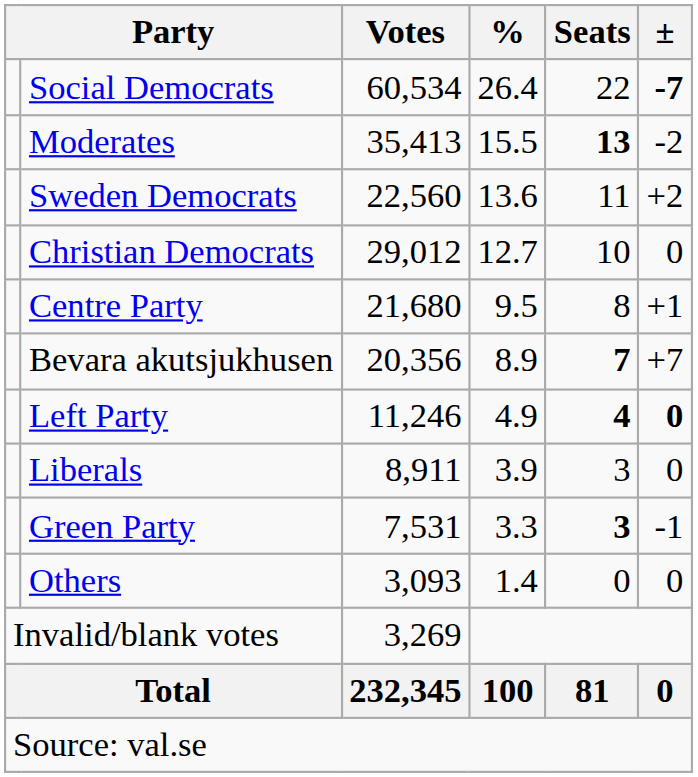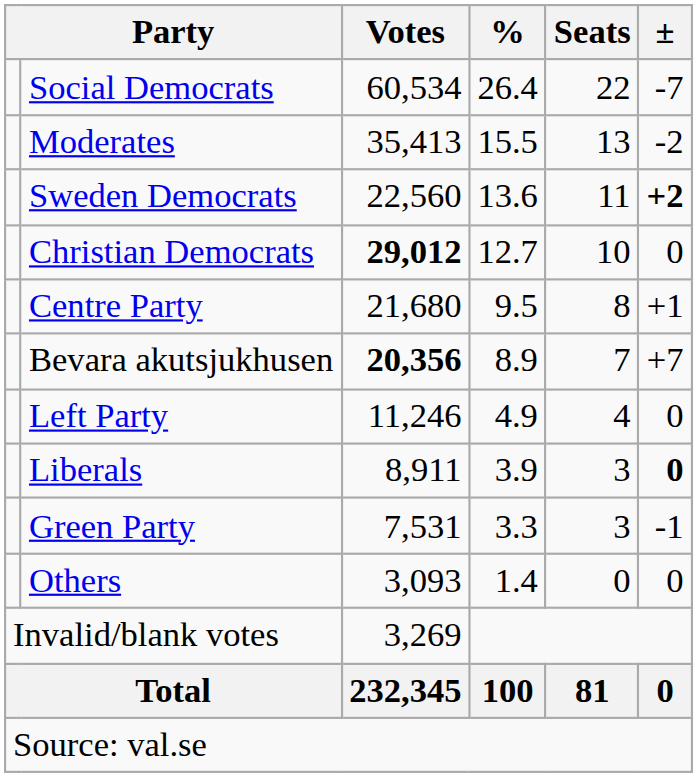(669, 86) bold -> (669, 86) normal
(613, 141) bold -> (613, 141) normal
(665, 196) normal -> (665, 196) bold
(414, 251) normal -> (414, 251) bold
(414, 360) normal -> (414, 360) bold
(622, 360) bold -> (622, 360) normal
(622, 415) bold -> (622, 415) normal
(675, 415) bold -> (675, 415) normal
(675, 470) normal -> (675, 470) bold
(622, 525) bold -> (622, 525) normal
